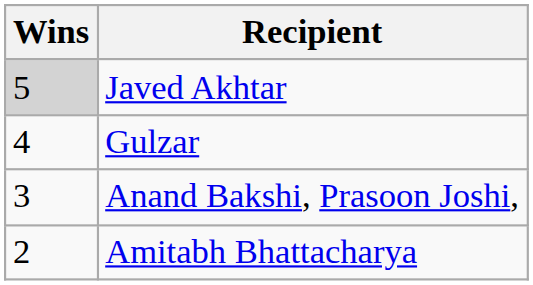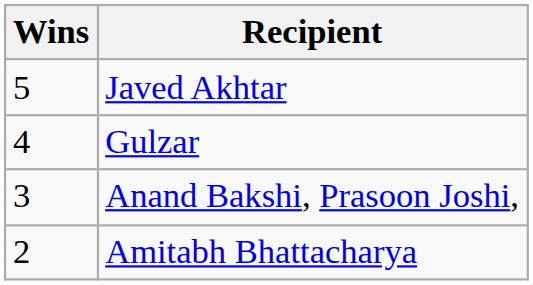(22, 86) lightgrey background -> (22, 86) no background
